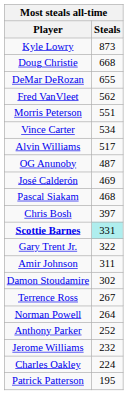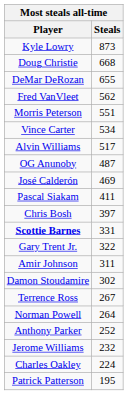(107, 197) 468 -> (107, 197) 411
(107, 230) paleturquoise background -> (107, 230) no background
